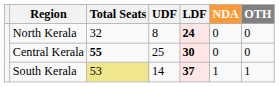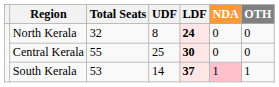(96, 52) bold -> (96, 52) normal
(96, 71) khaki background -> (96, 71) no background
(215, 71) no background -> (215, 71) pink background
